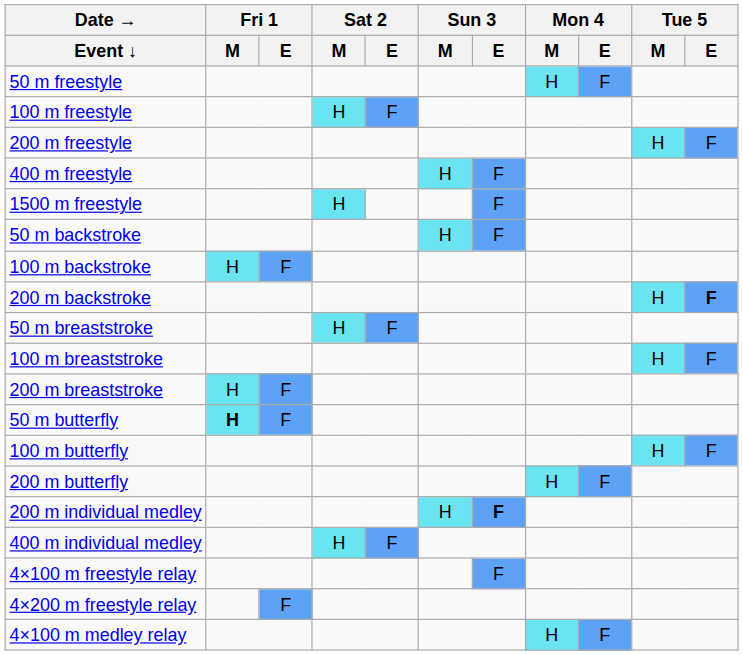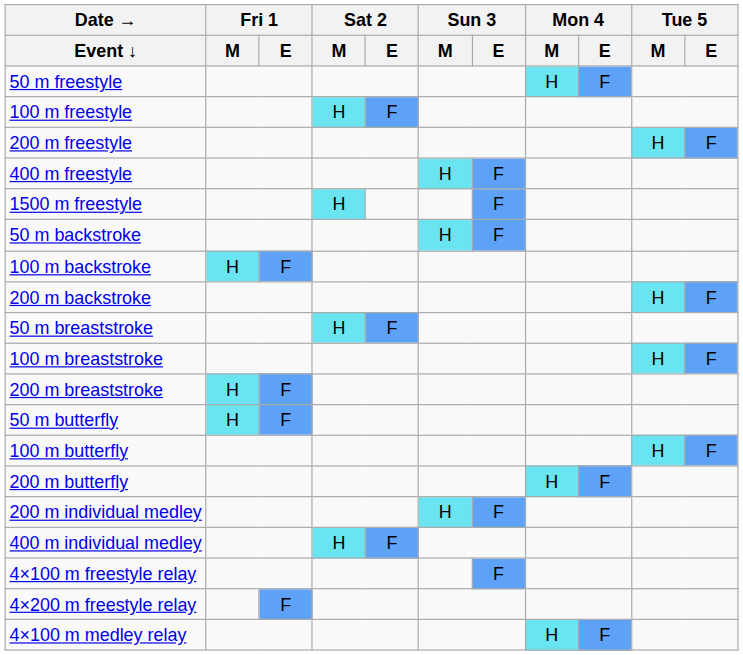(711, 297) bold -> (711, 297) normal
(233, 420) bold -> (233, 420) normal
(498, 512) bold -> (498, 512) normal
